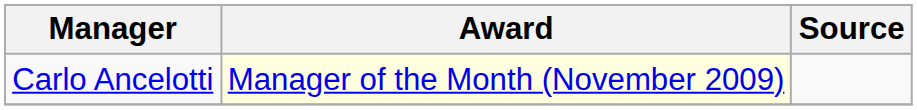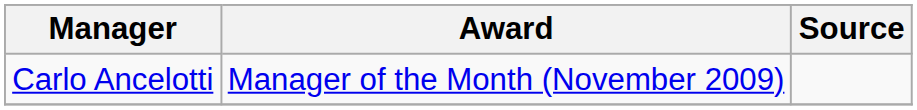(506, 78) lightyellow background -> (506, 78) no background
